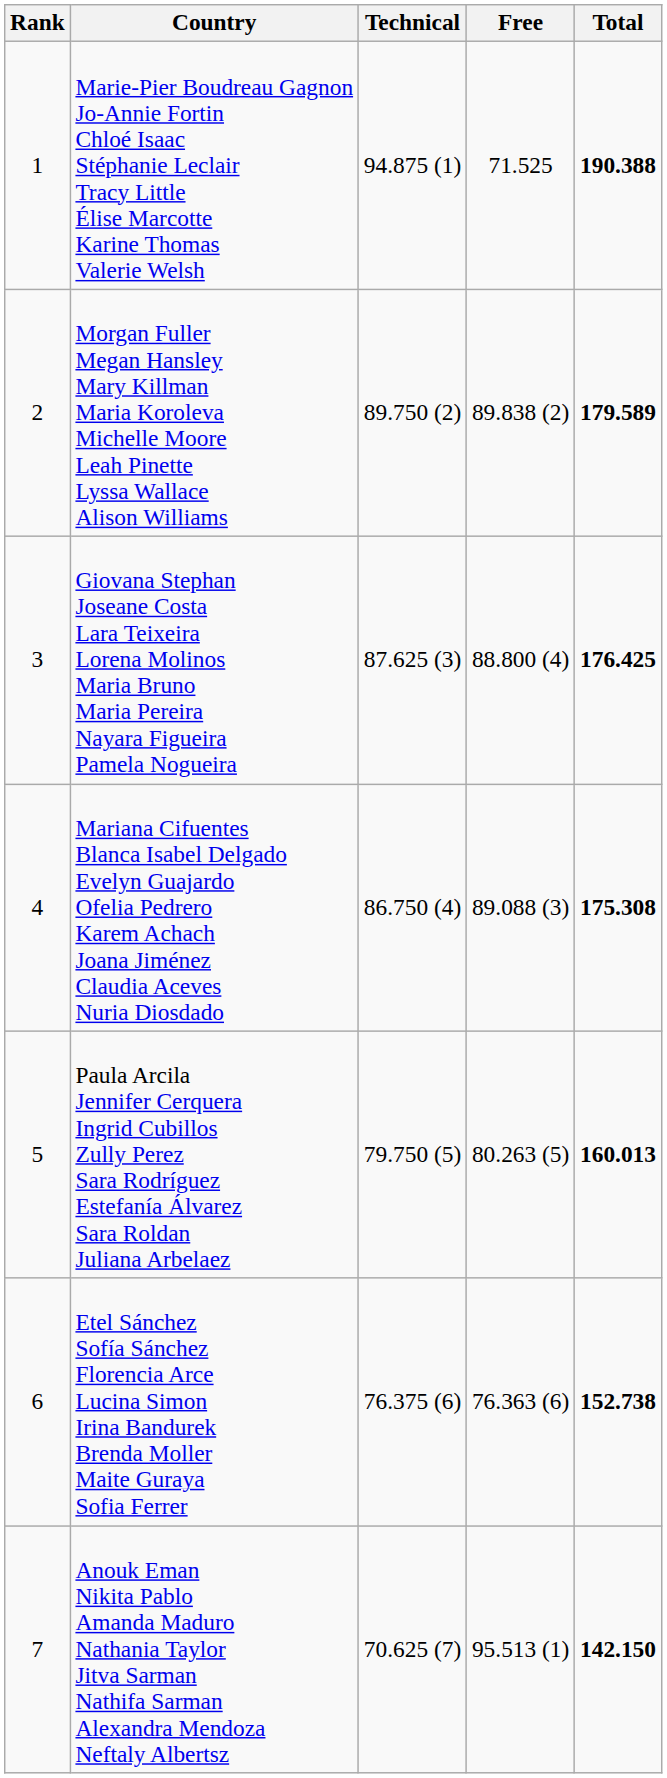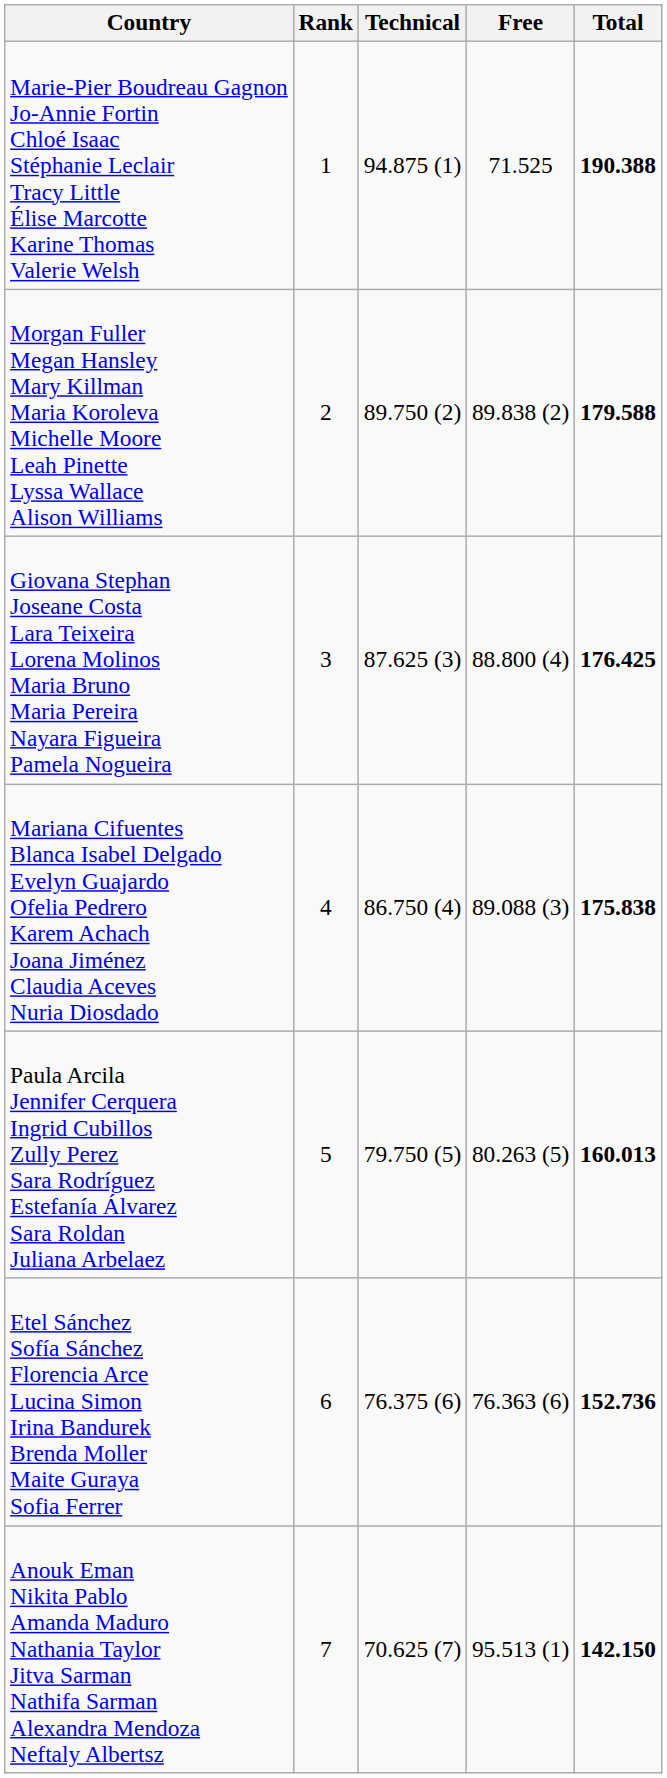columns swapped: (37, 23) <-> (214, 23)
(618, 412) 179.589 -> (618, 412) 179.588
(618, 907) 175.308 -> (618, 907) 175.838
(618, 1401) 152.738 -> (618, 1401) 152.736
